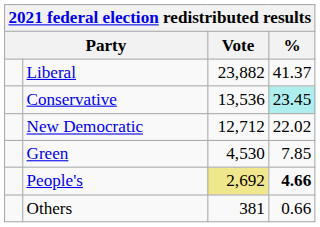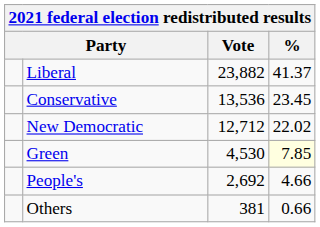(292, 99) paleturquoise background -> (292, 99) no background
(296, 153) no background -> (296, 153) lightyellow background
(246, 180) khaki background -> (246, 180) no background
(296, 180) bold -> (296, 180) normal
